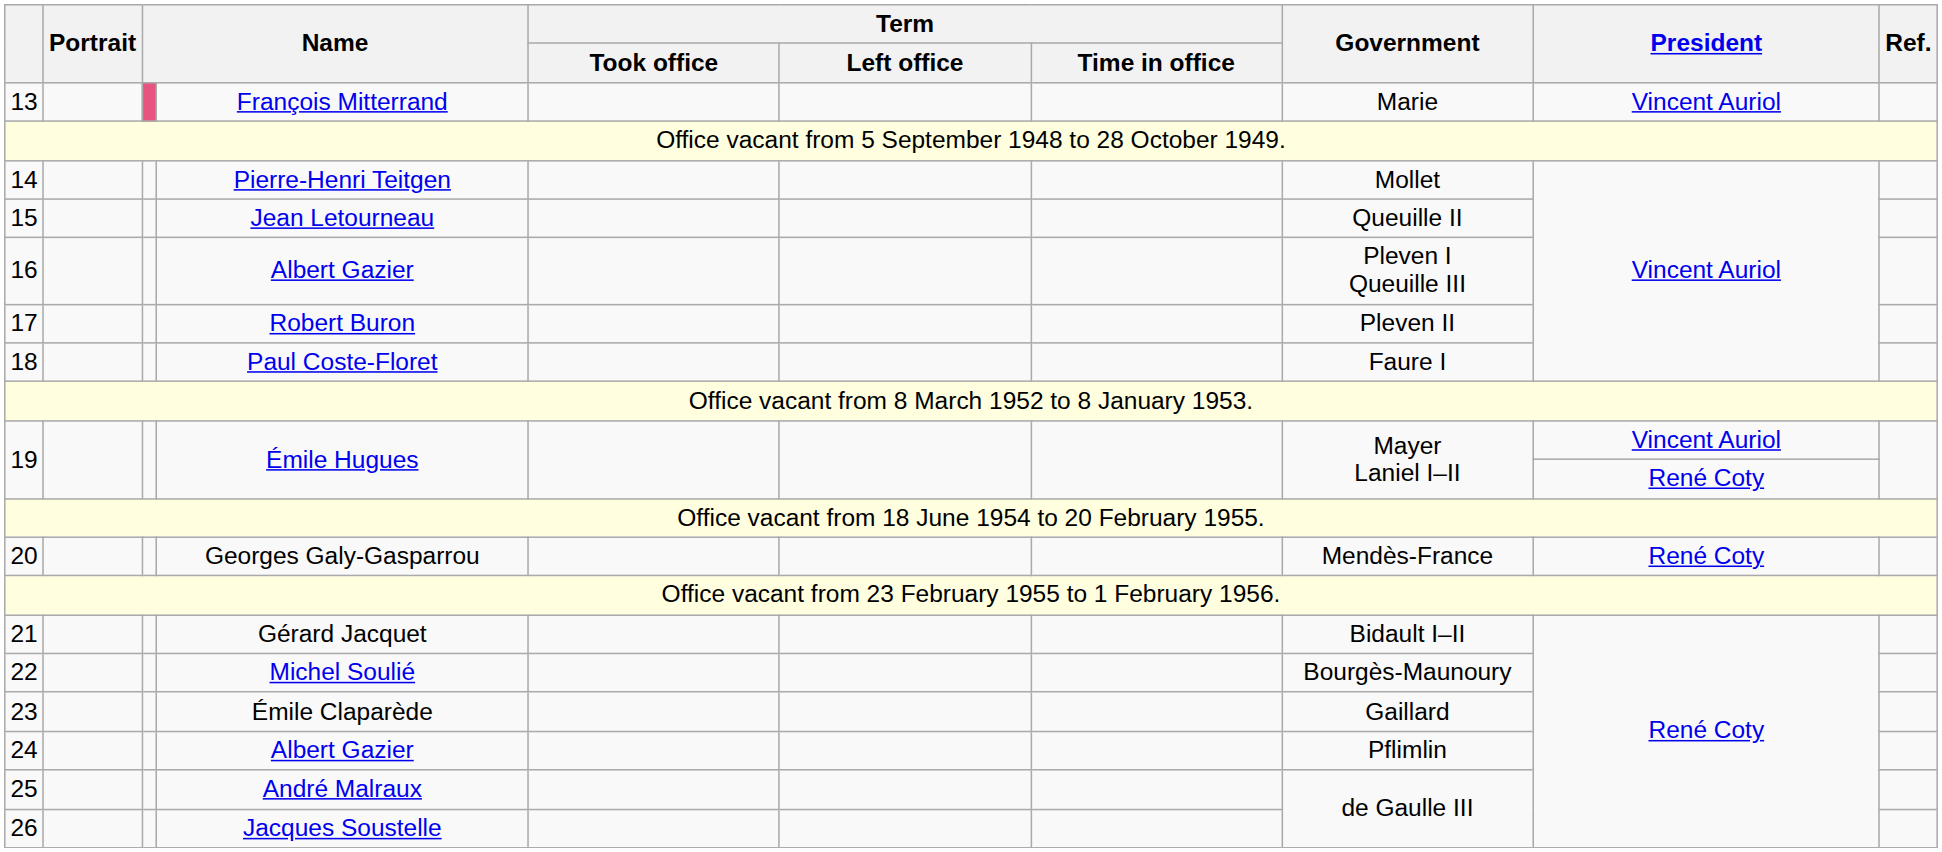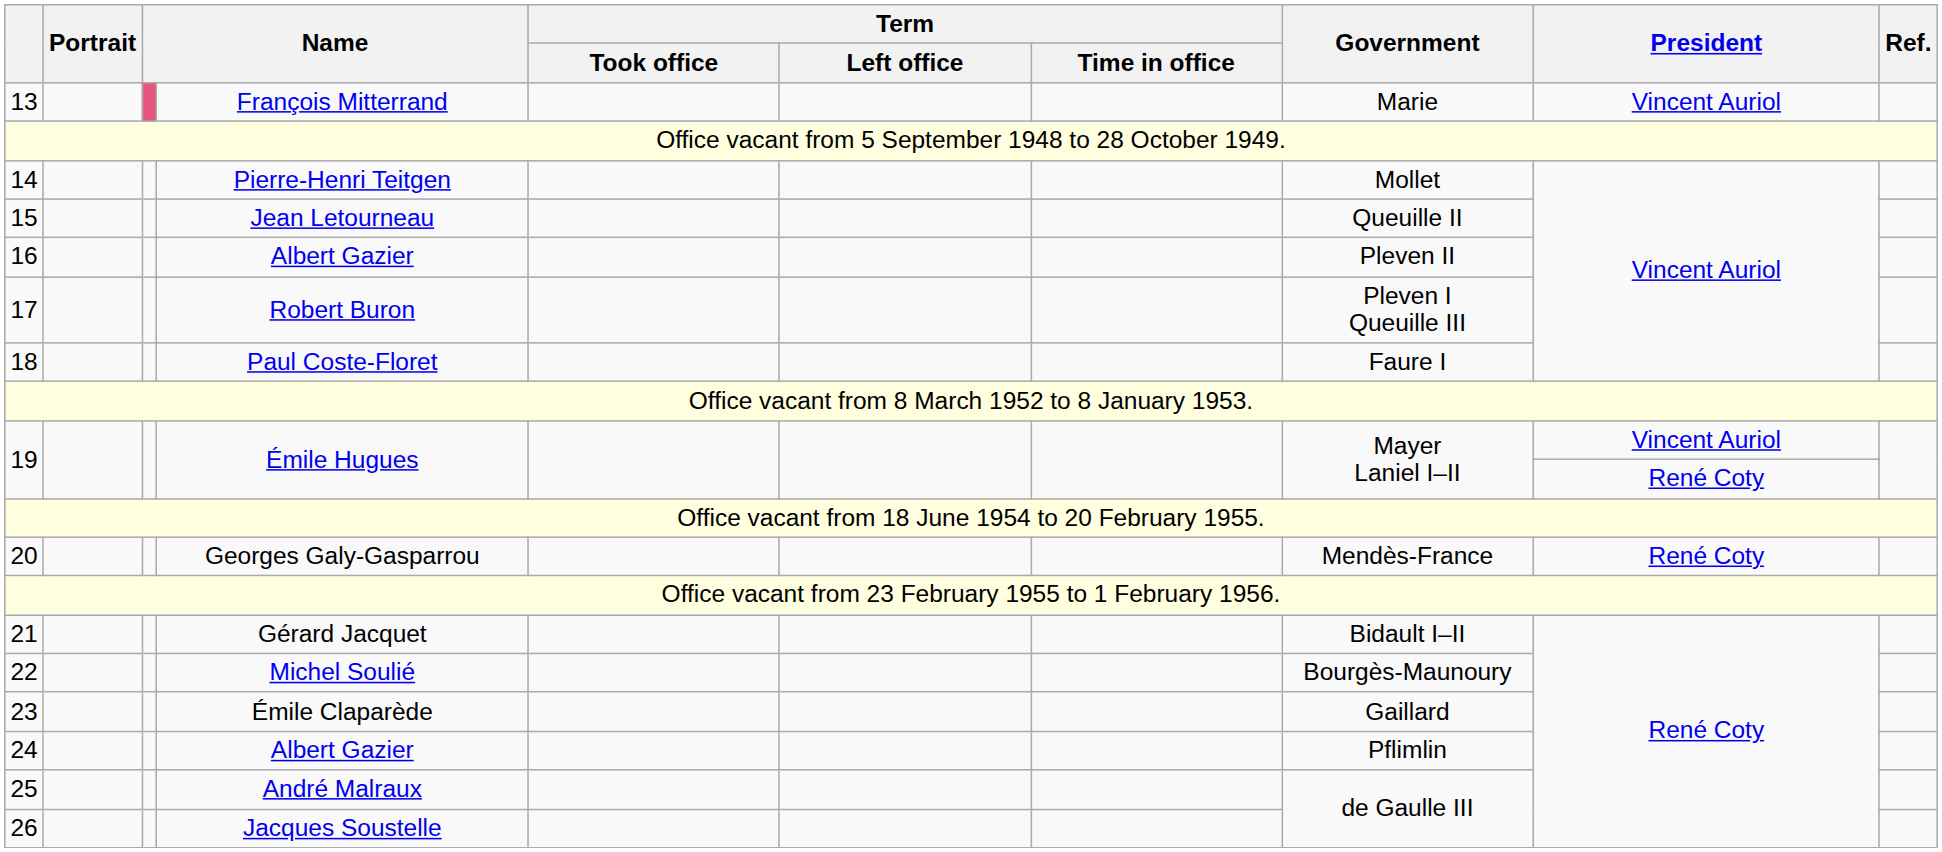(1407, 270) Pleven I Queuille III -> (1407, 256) Pleven II
(1407, 323) Pleven II -> (1407, 309) Pleven I Queuille III
